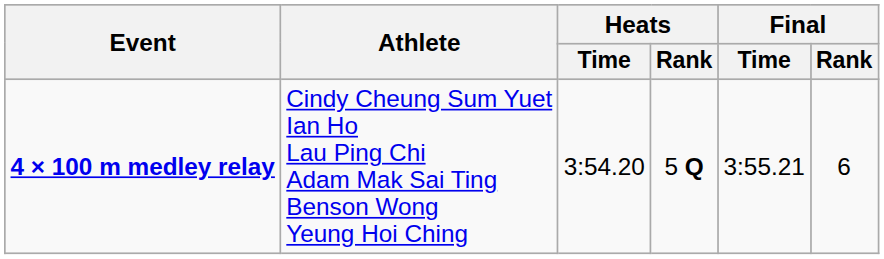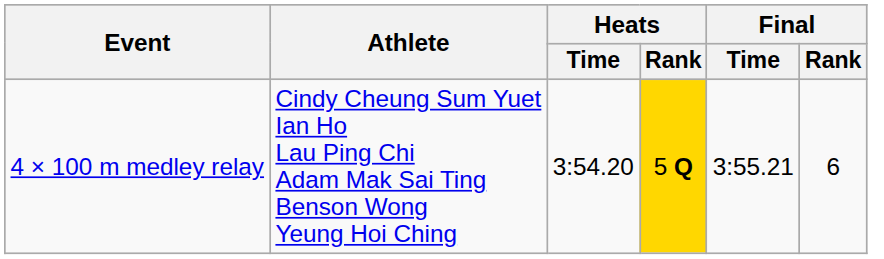(143, 167) bold -> (137, 167) normal
(684, 167) no background -> (673, 167) gold background
